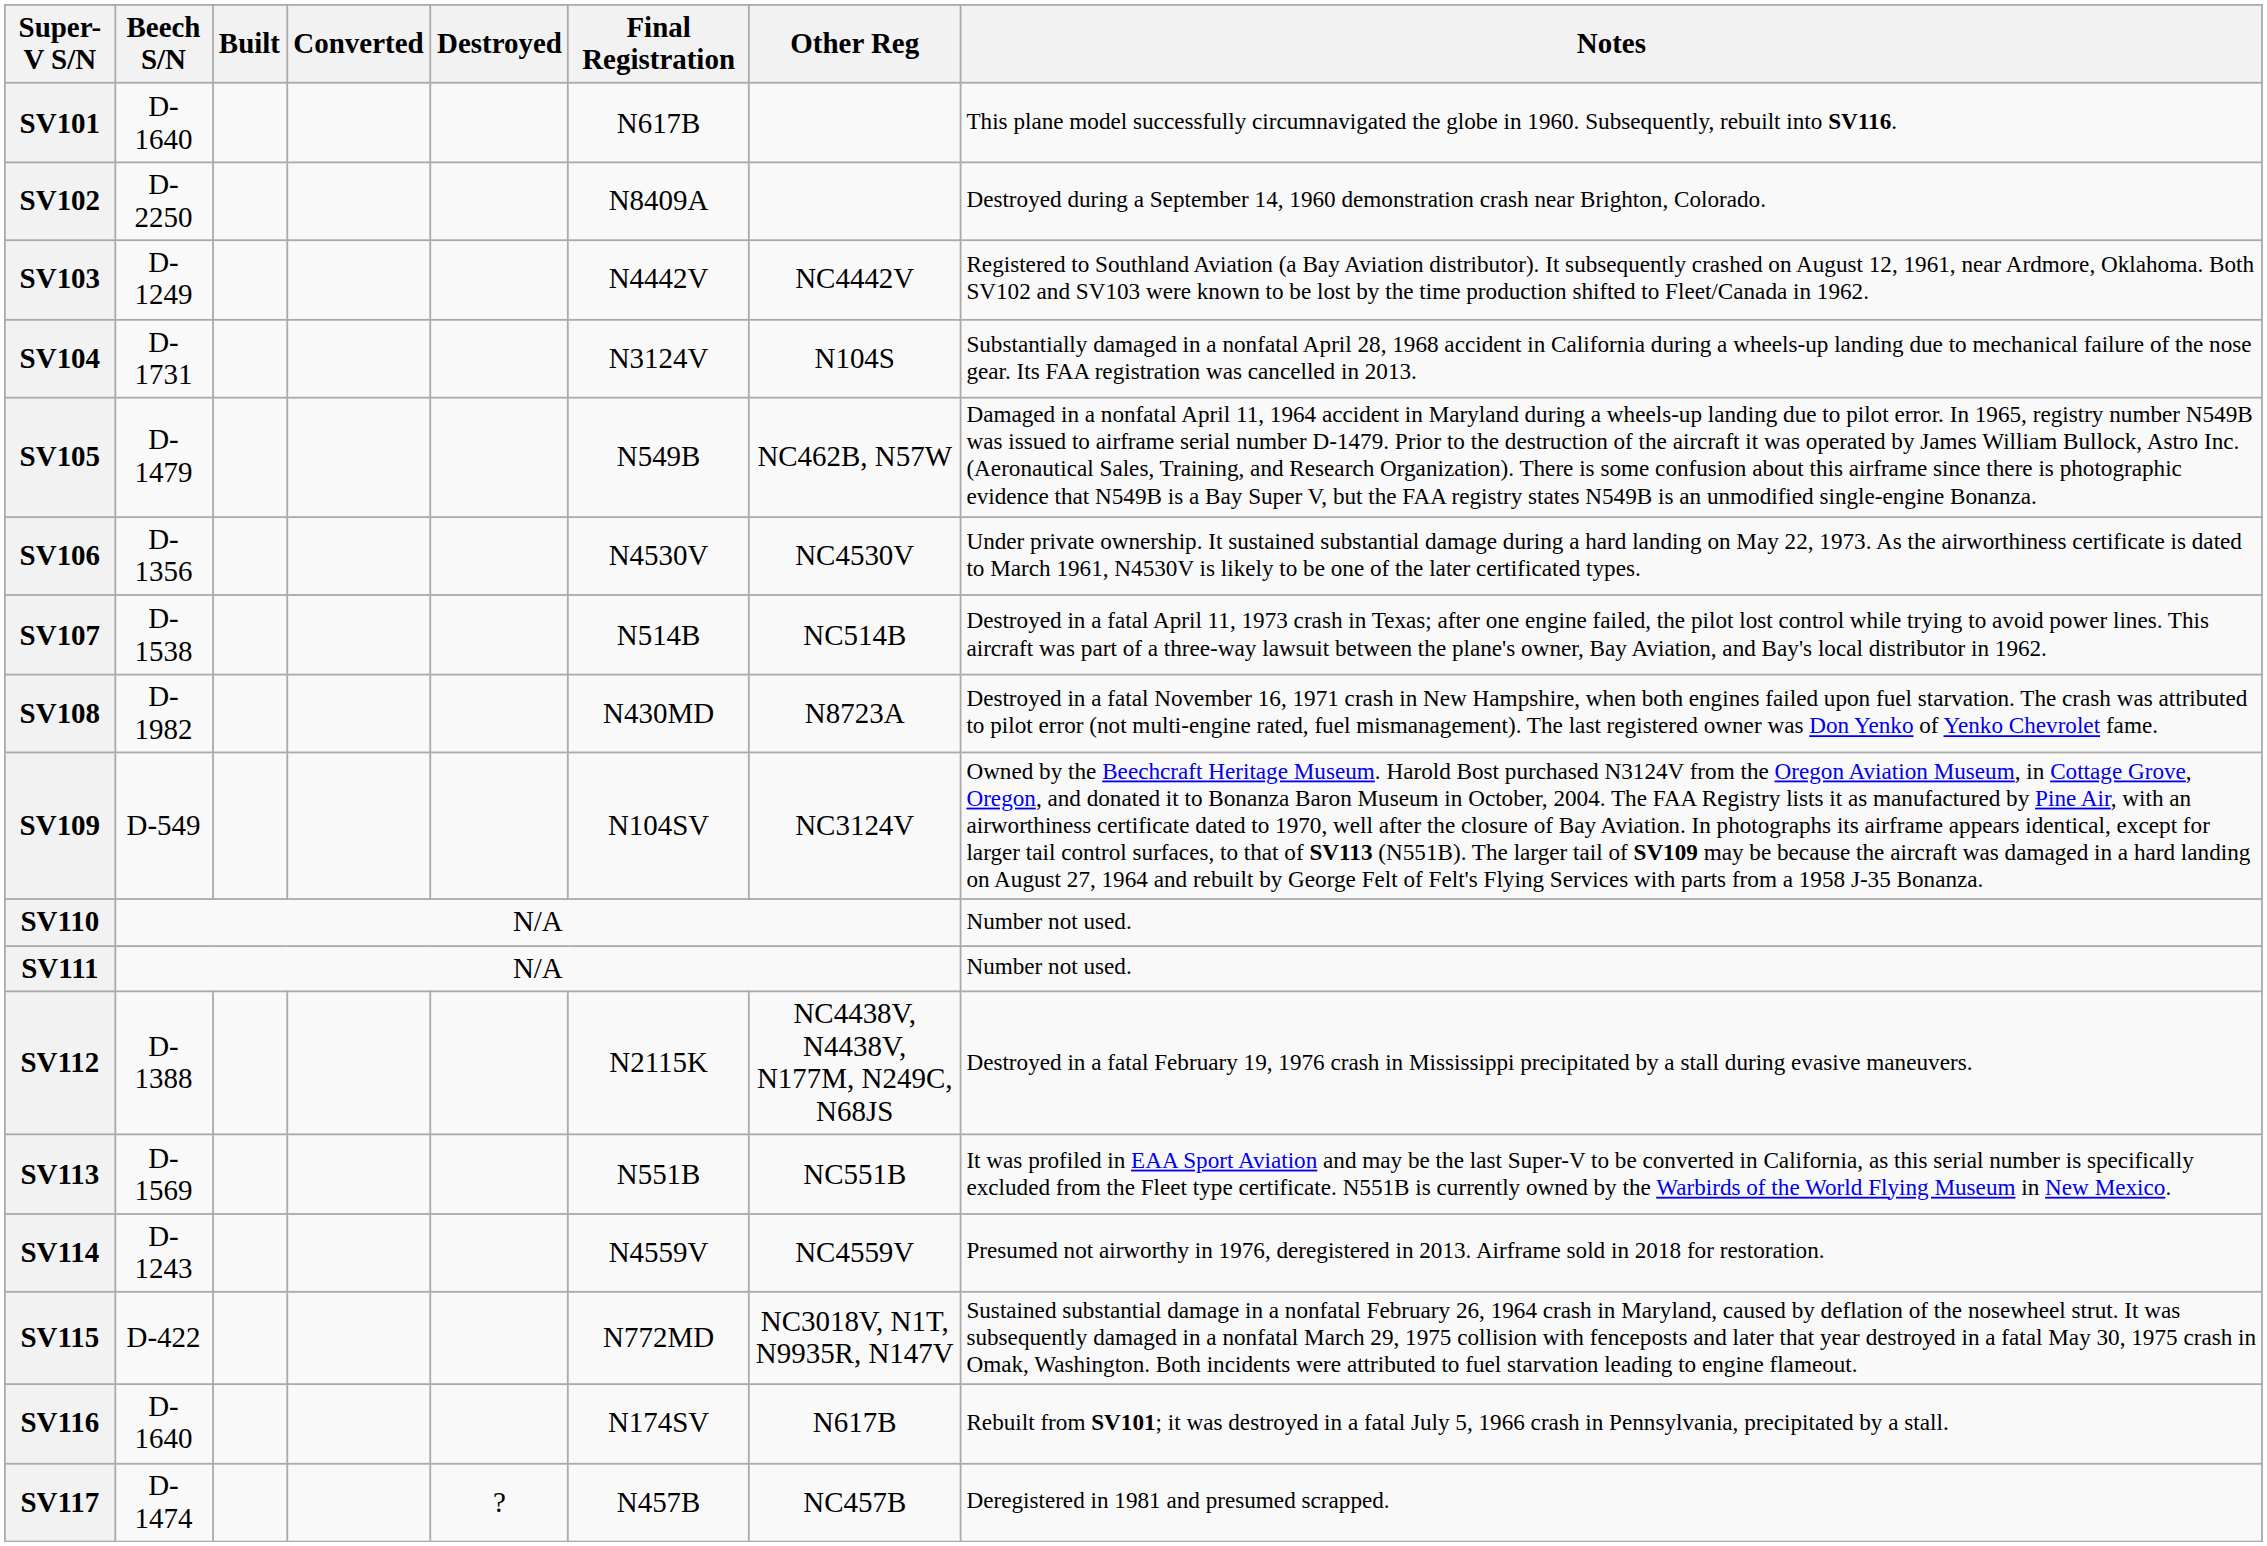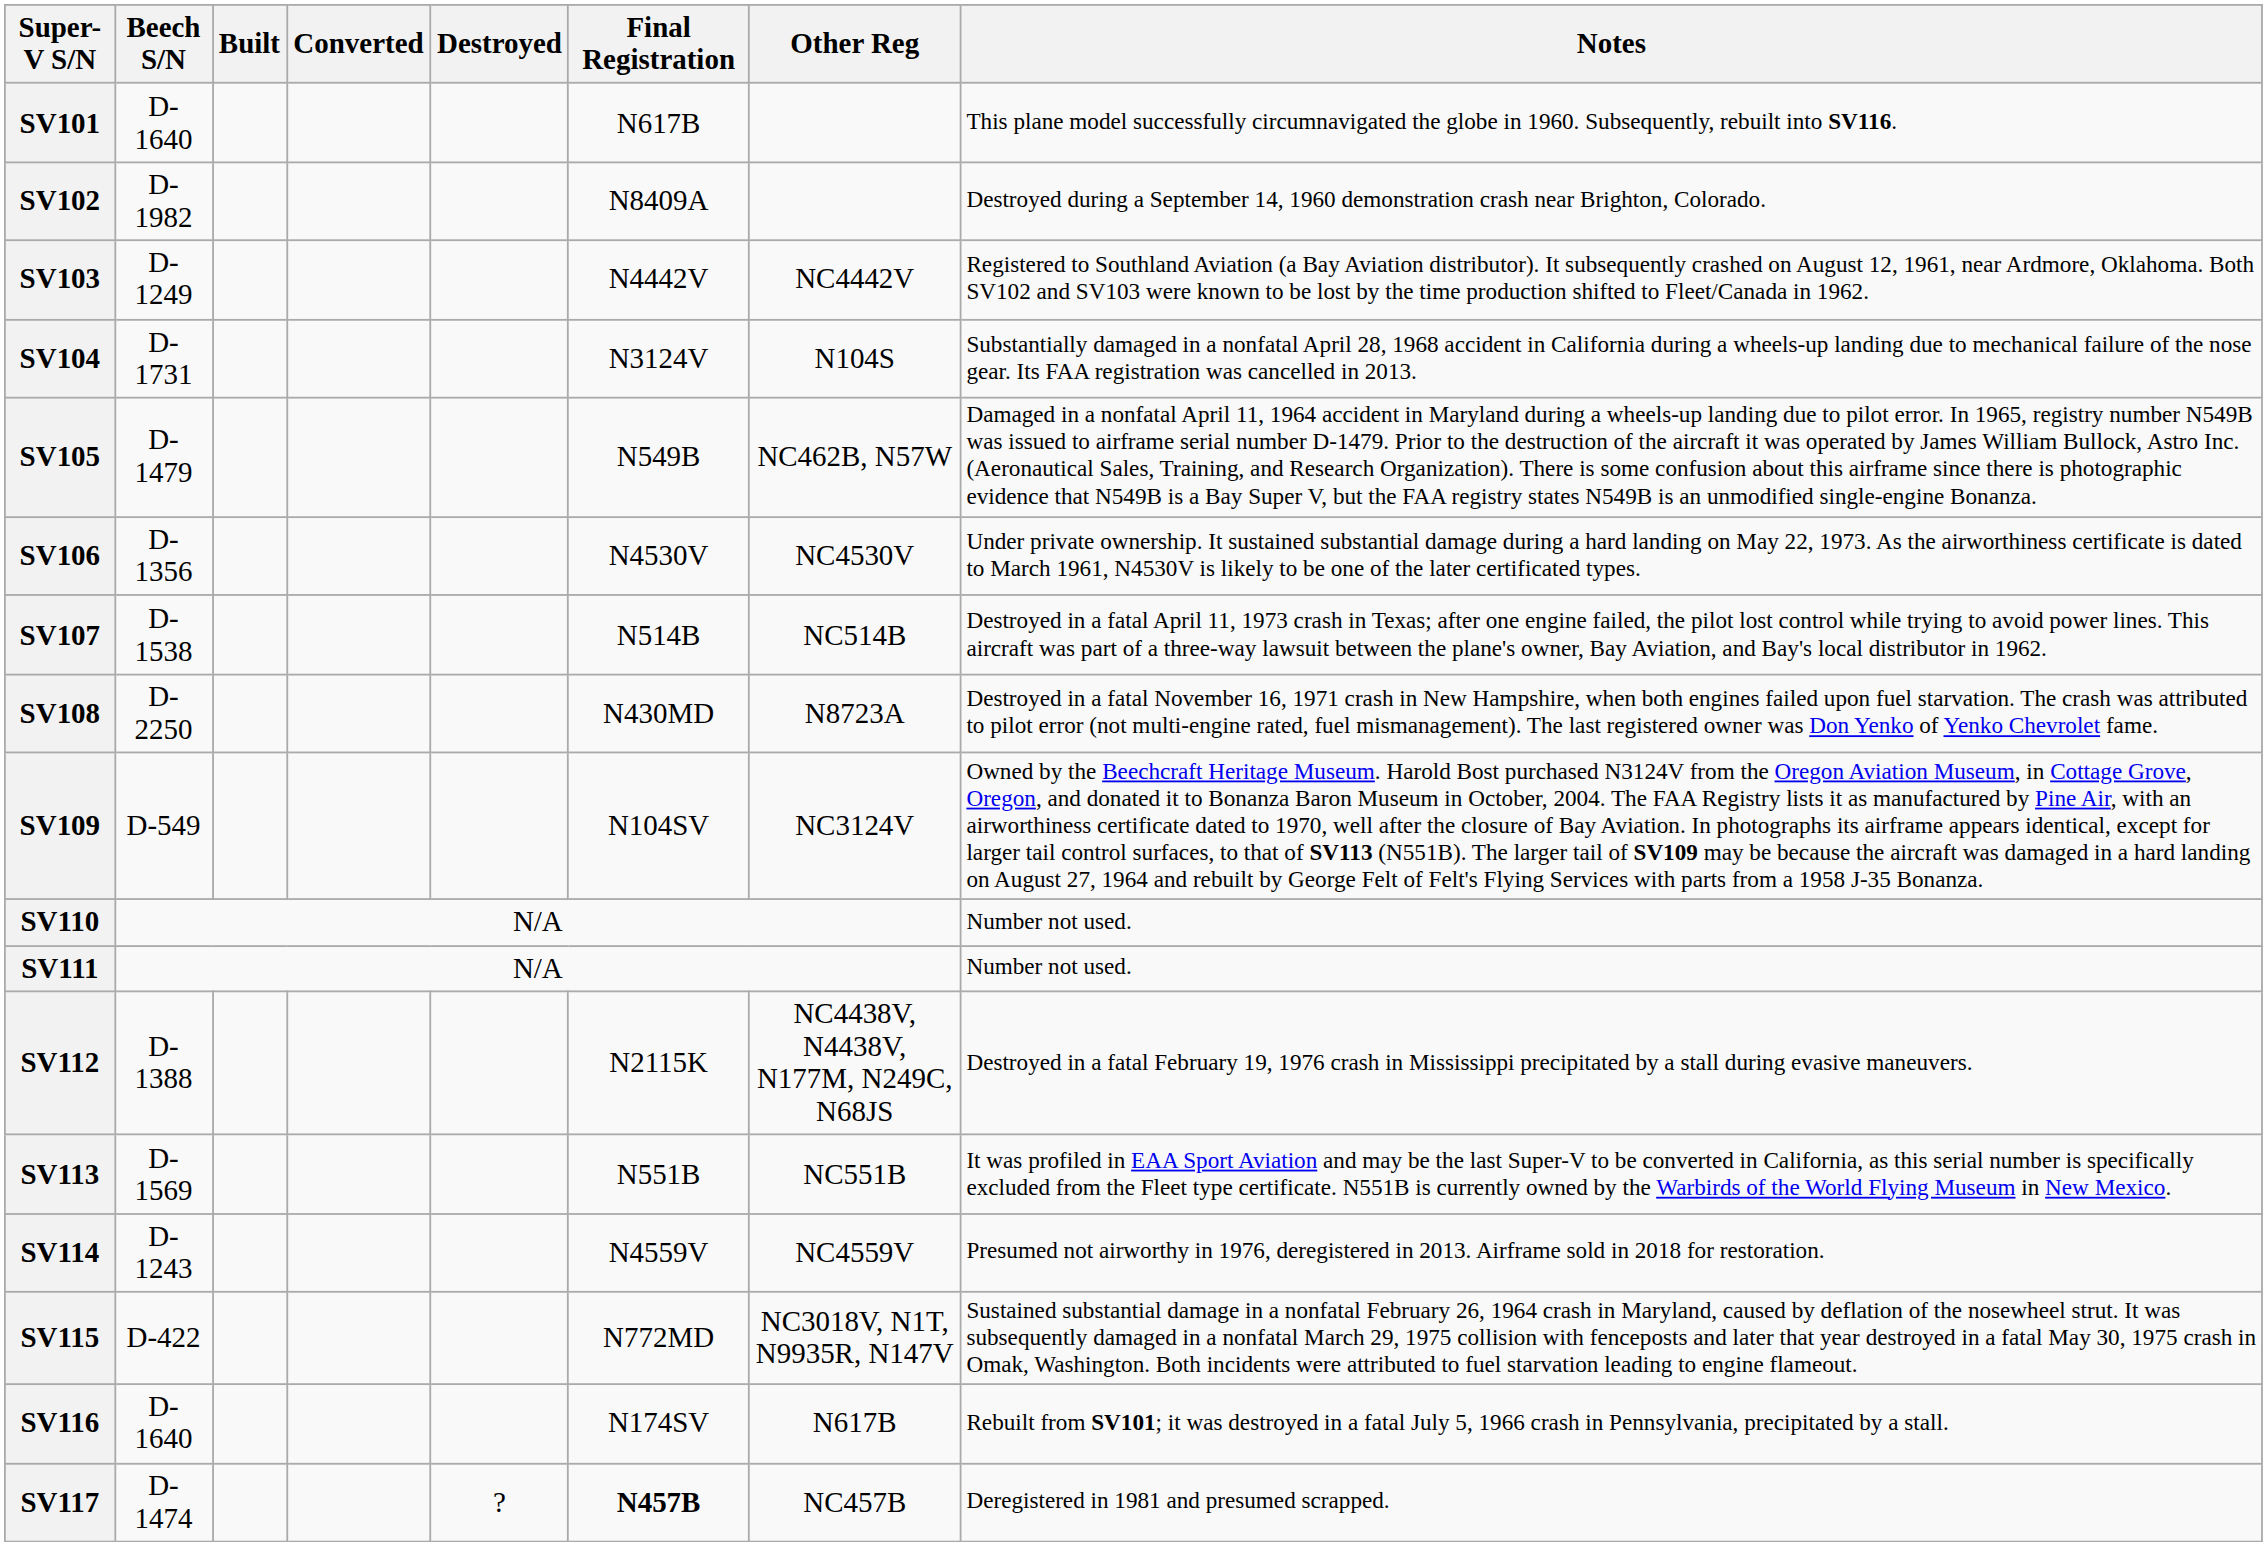(163, 200) D-2250 -> (163, 200) D-1982
(163, 712) D-1982 -> (163, 712) D-2250
(659, 1501) normal -> (659, 1501) bold
